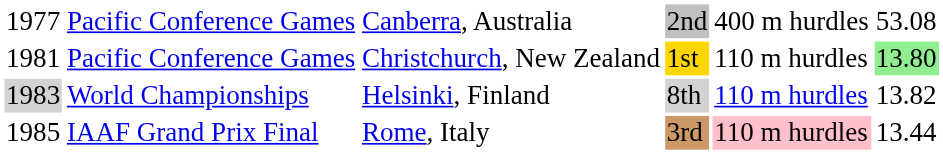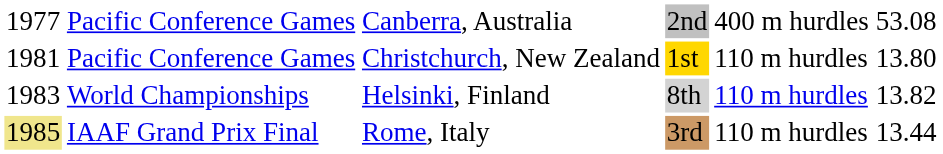(906, 58) lightgreen background -> (906, 58) no background
(33, 95) lightgrey background -> (33, 95) no background
(33, 132) no background -> (33, 132) khaki background
(791, 132) pink background -> (791, 132) no background
